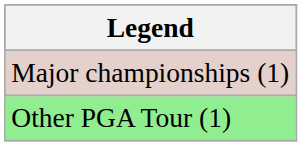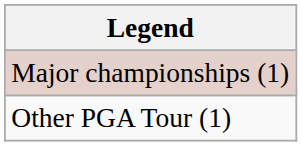(121, 118) lightgreen background -> (121, 118) no background
